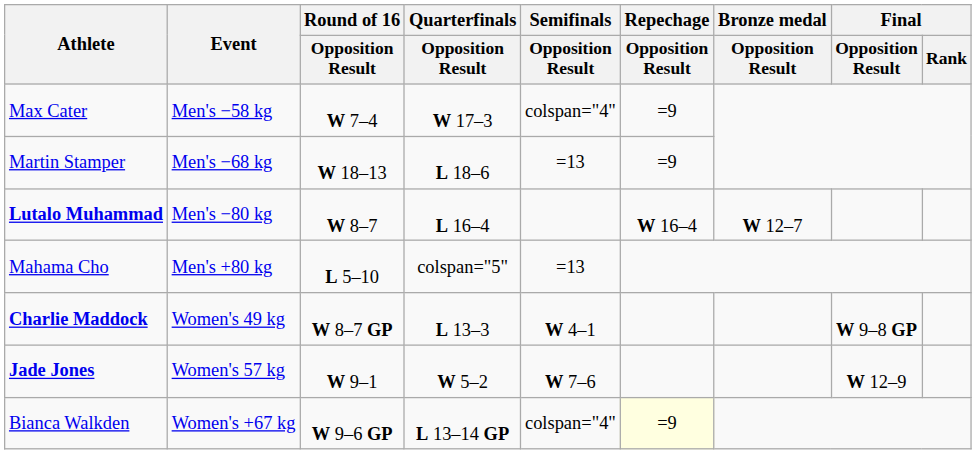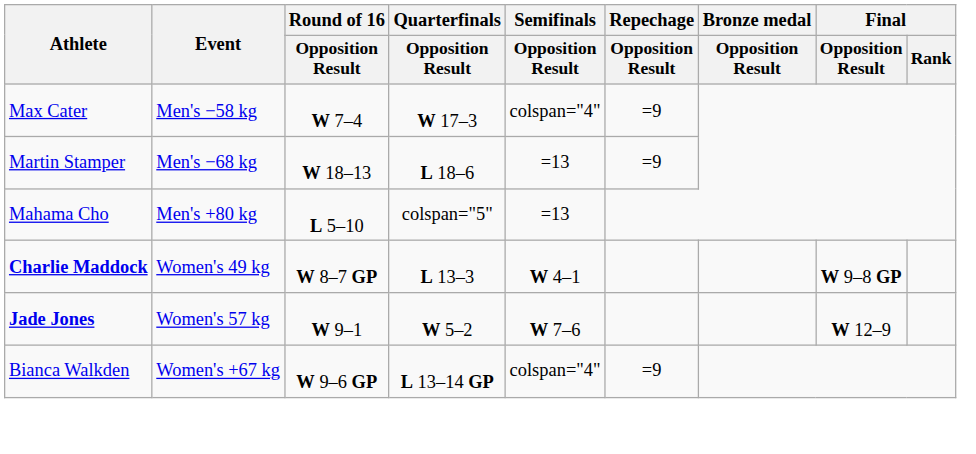- row: (86, 214)
(667, 423) lightyellow background -> (652, 371) no background
